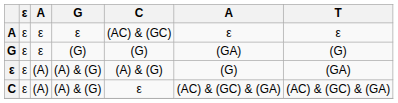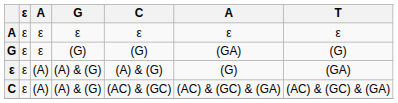(139, 32) (AC) & (GC) -> (139, 32) ε
(139, 88) ε -> (139, 88) (AC) & (GC)
